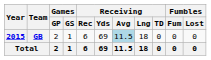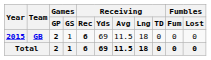(56, 36) normal -> (56, 36) bold
(85, 36) normal -> (85, 36) bold
(123, 36) lightblue background -> (123, 36) no background
